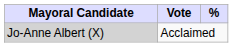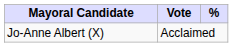(55, 32) lightgrey background -> (55, 32) no background
